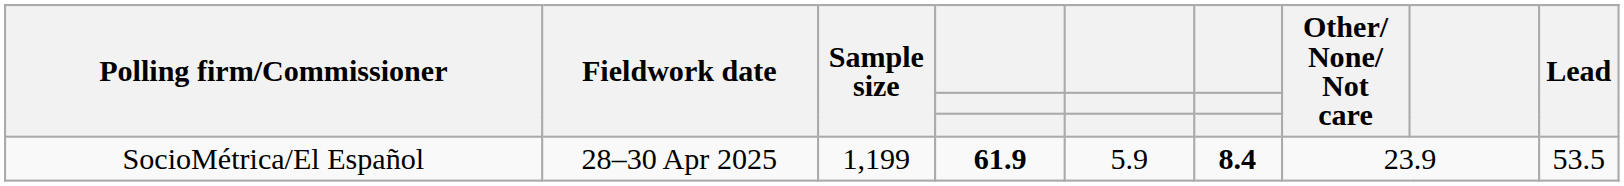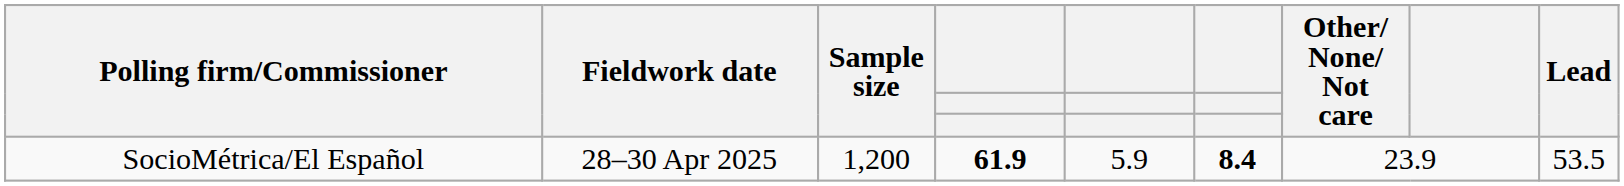(876, 158) 1,199 -> (876, 158) 1,200
